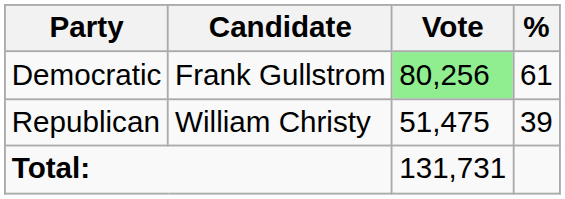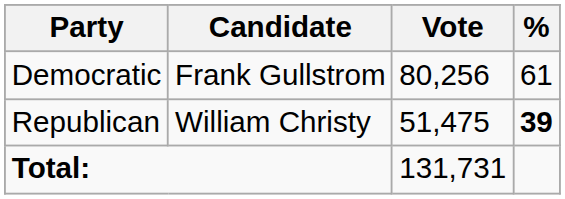(445, 74) lightgreen background -> (445, 74) no background
(536, 121) normal -> (536, 121) bold
